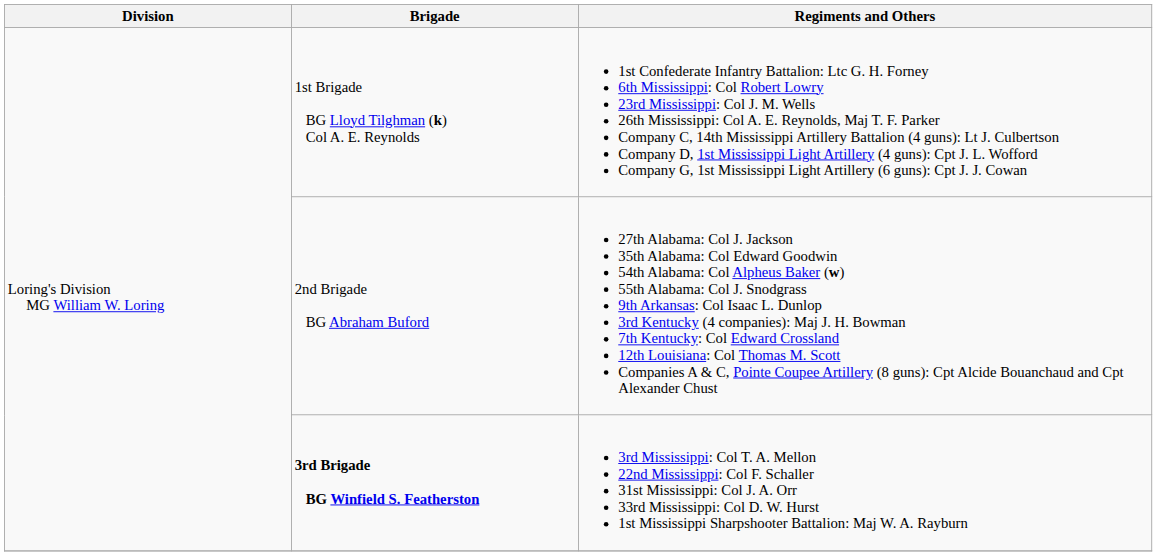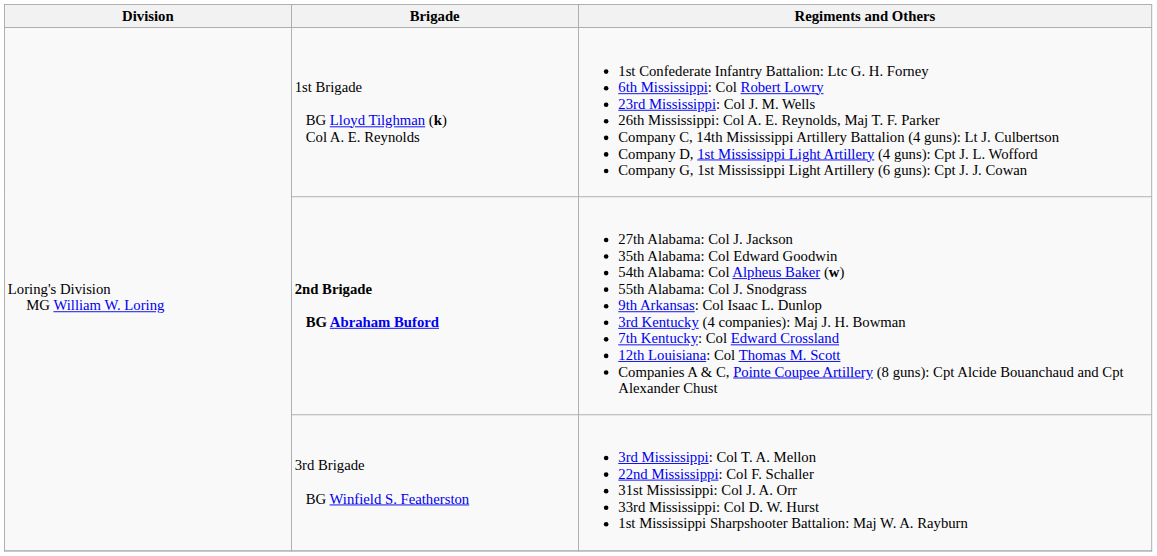(362, 305) normal -> (367, 305) bold
(387, 482) bold -> (382, 482) normal
